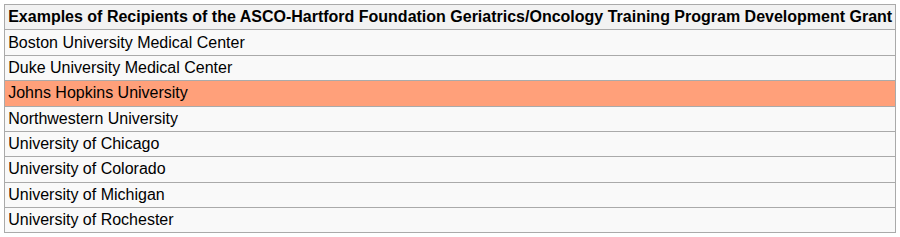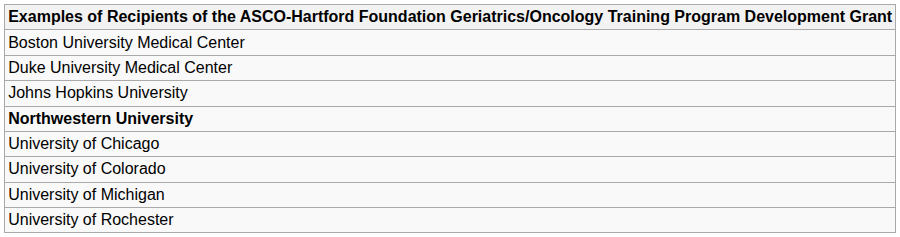(98, 93) lightsalmon background -> (98, 93) no background
(93, 118) normal -> (101, 118) bold
